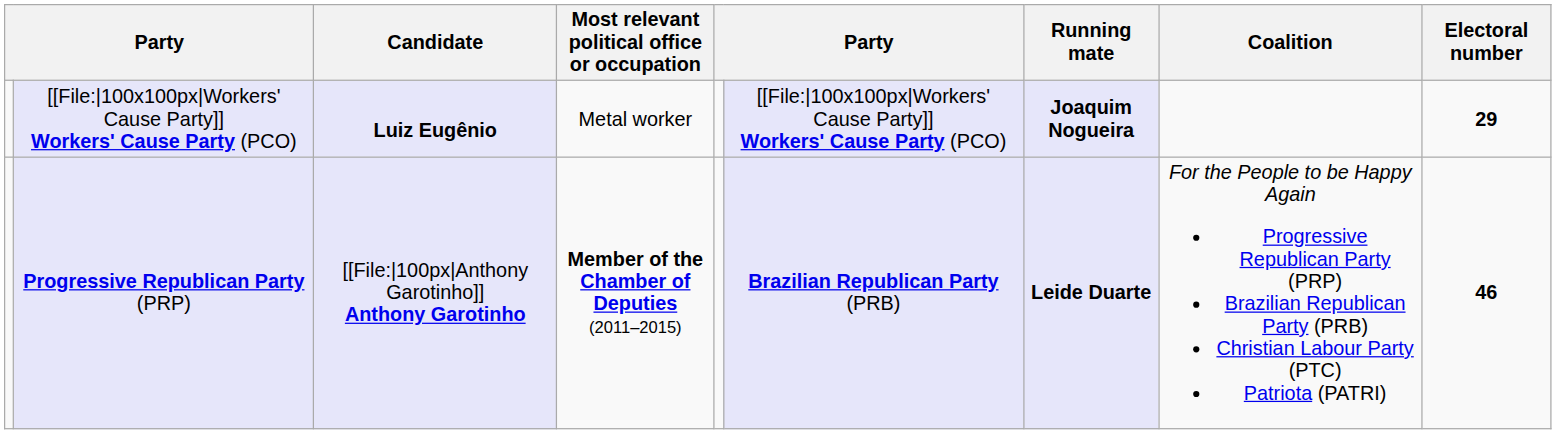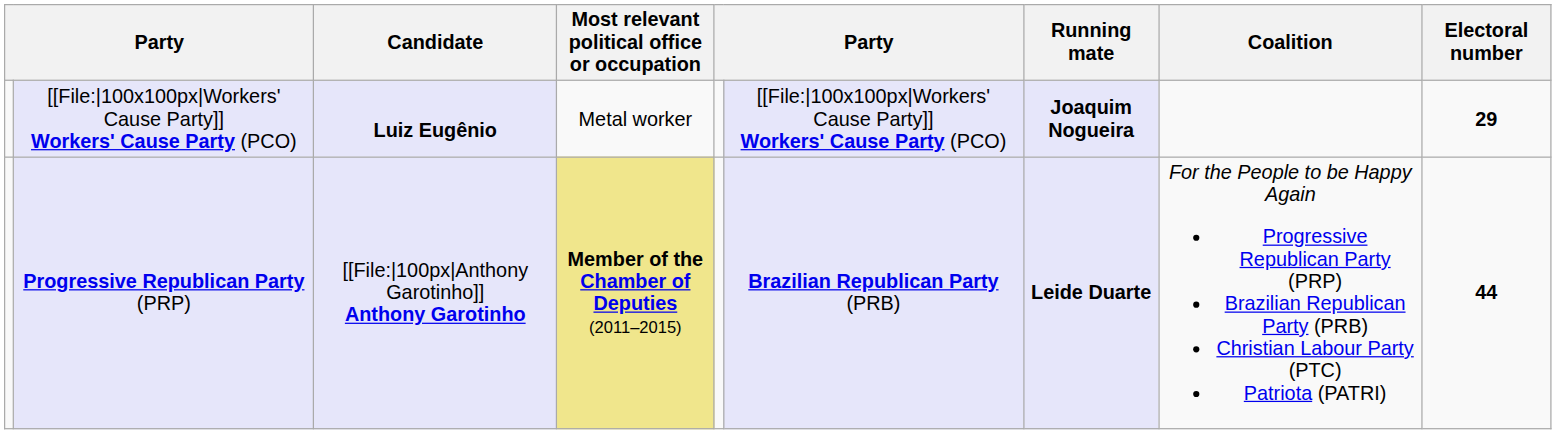(635, 292) no background -> (635, 292) khaki background
(1486, 292) 46 -> (1486, 292) 44
